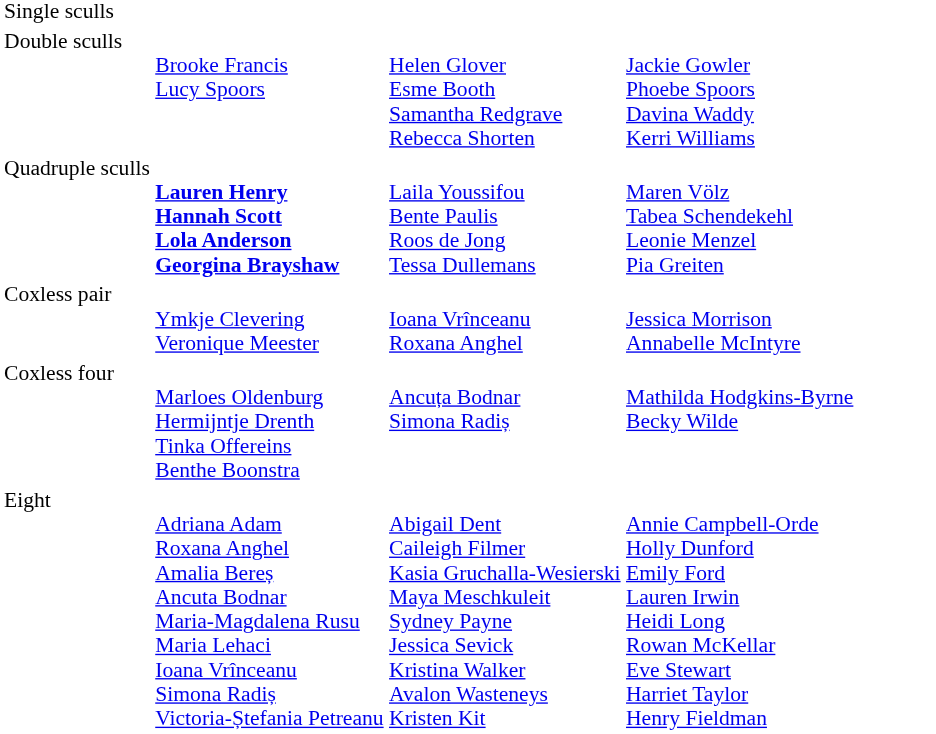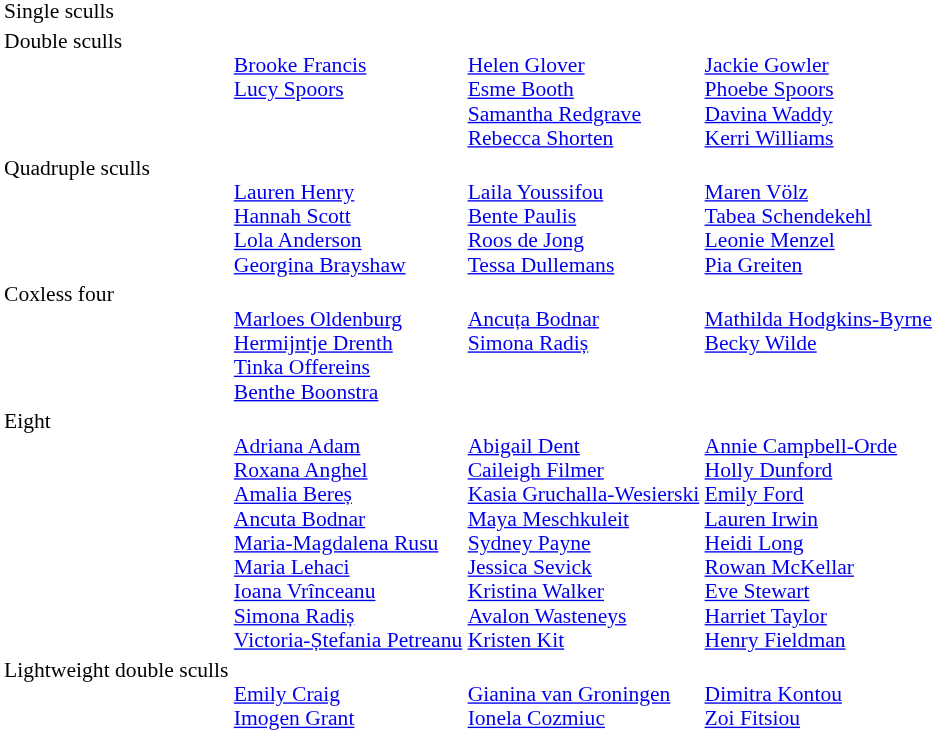(247, 228) bold -> (320, 228) normal
- row: (58, 294)
+ row: (116, 669)
